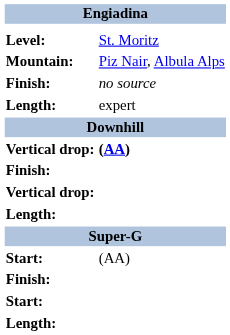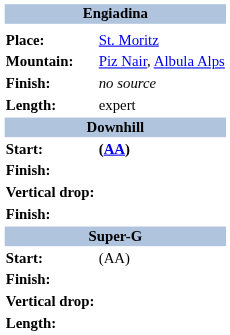(26, 40) Level: -> (25, 40) Place:
(50, 149) Vertical drop: -> (24, 149) Start:
(31, 214) Length: -> (28, 214) Finish:
(24, 301) Start: -> (50, 301) Vertical drop:
